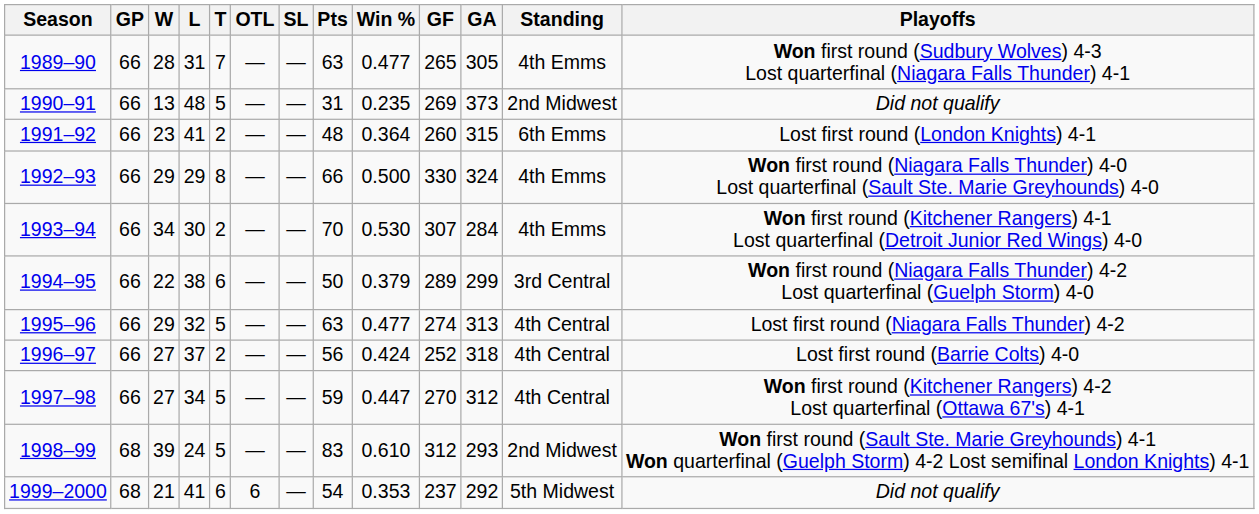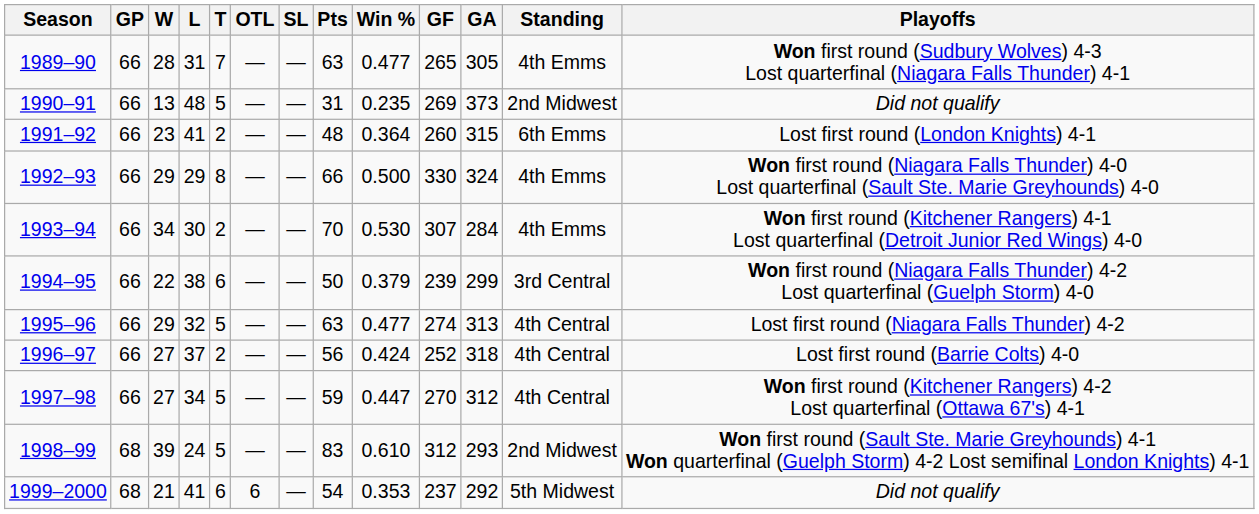(440, 282) 289 -> (440, 282) 239
